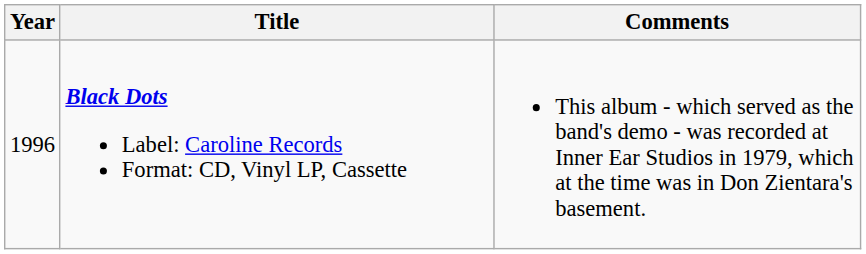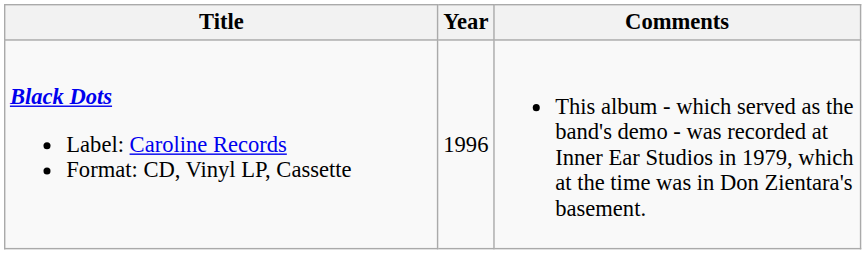columns swapped: (32, 22) <-> (277, 22)
